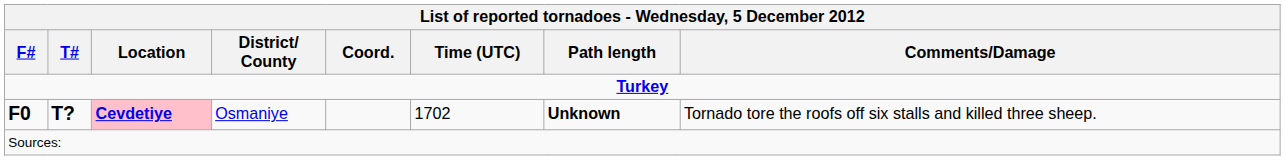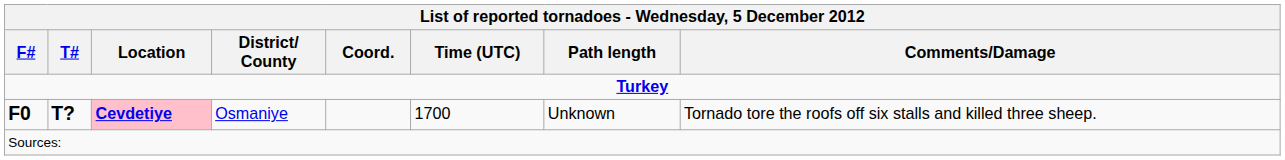(432, 114) 1702 -> (432, 114) 1700
(584, 114) bold -> (581, 114) normal
